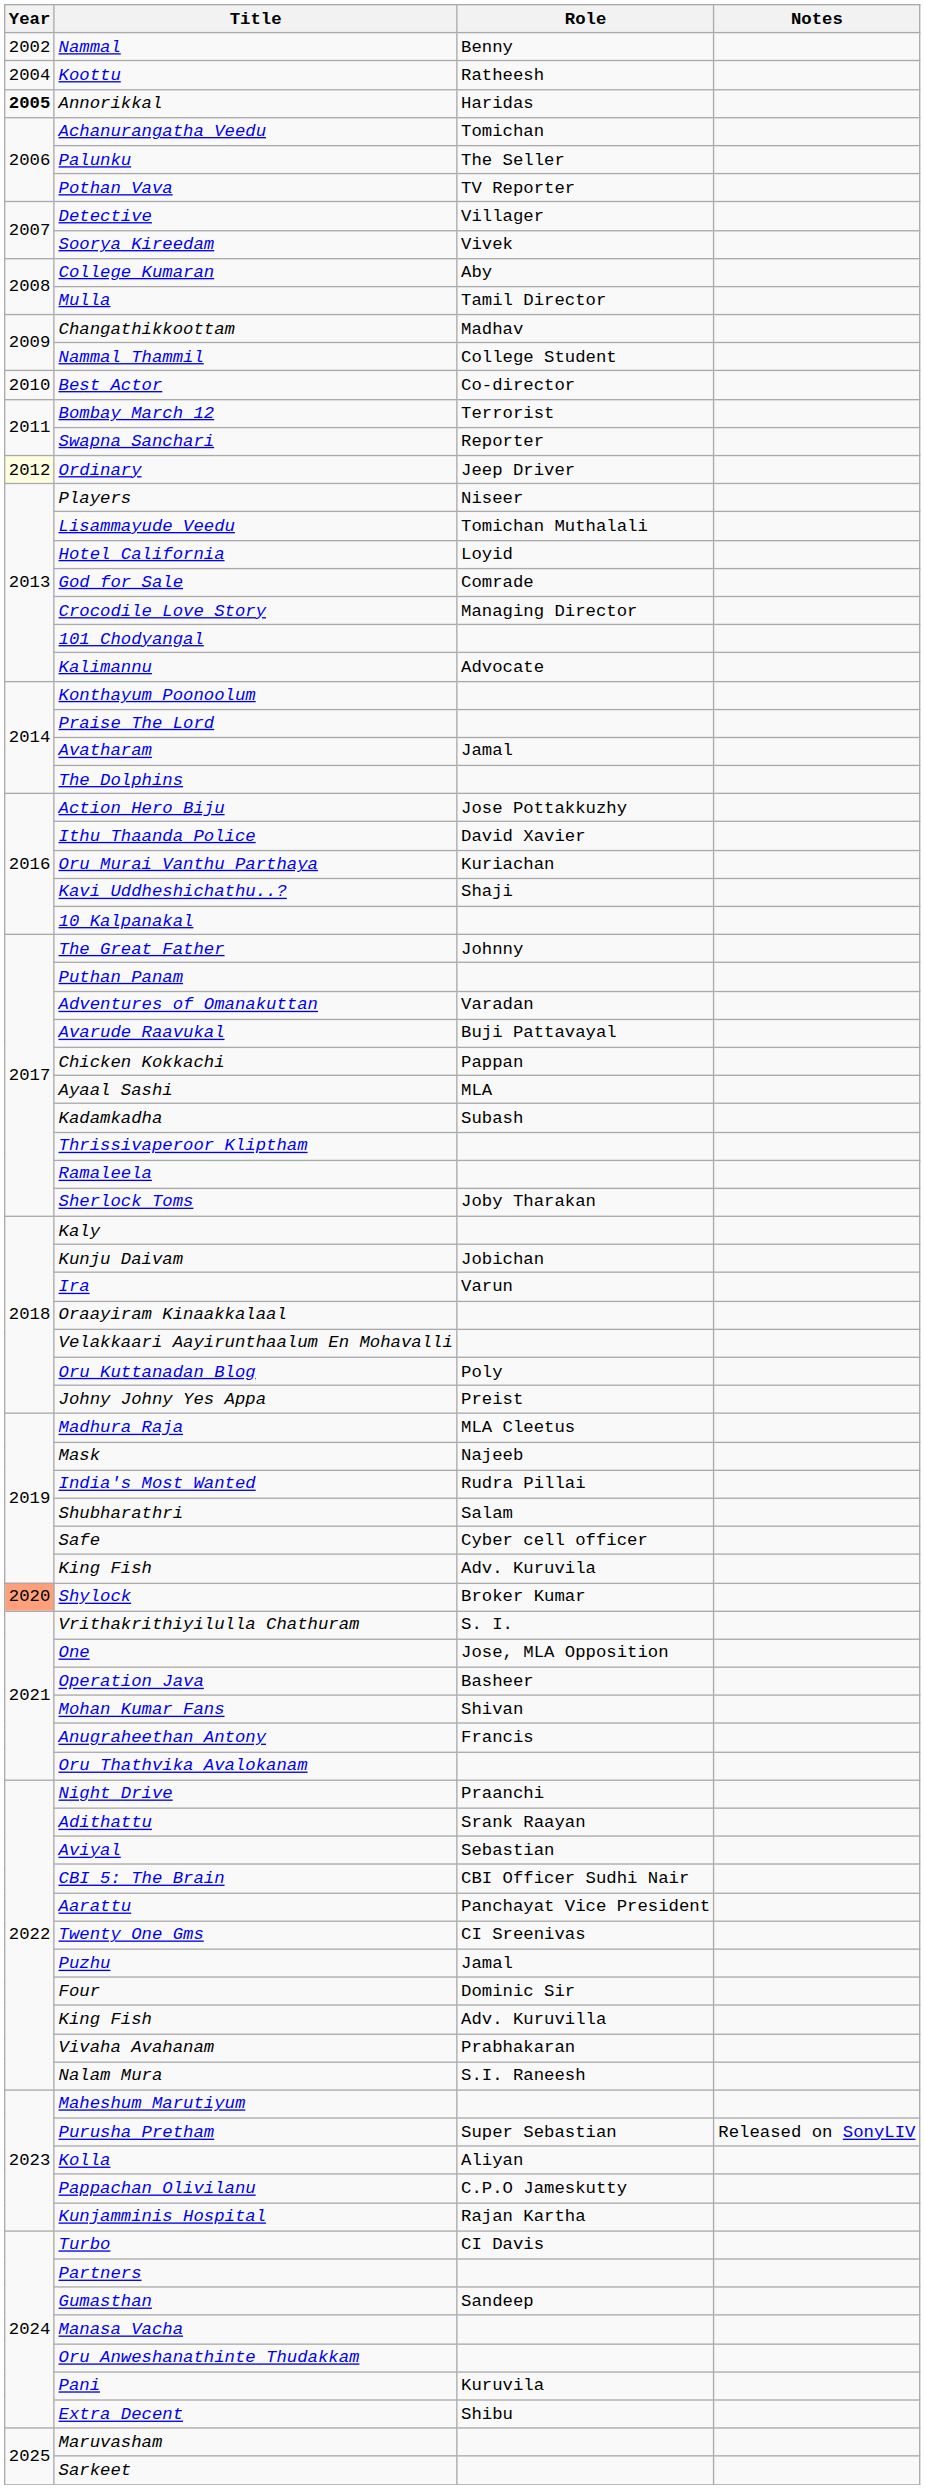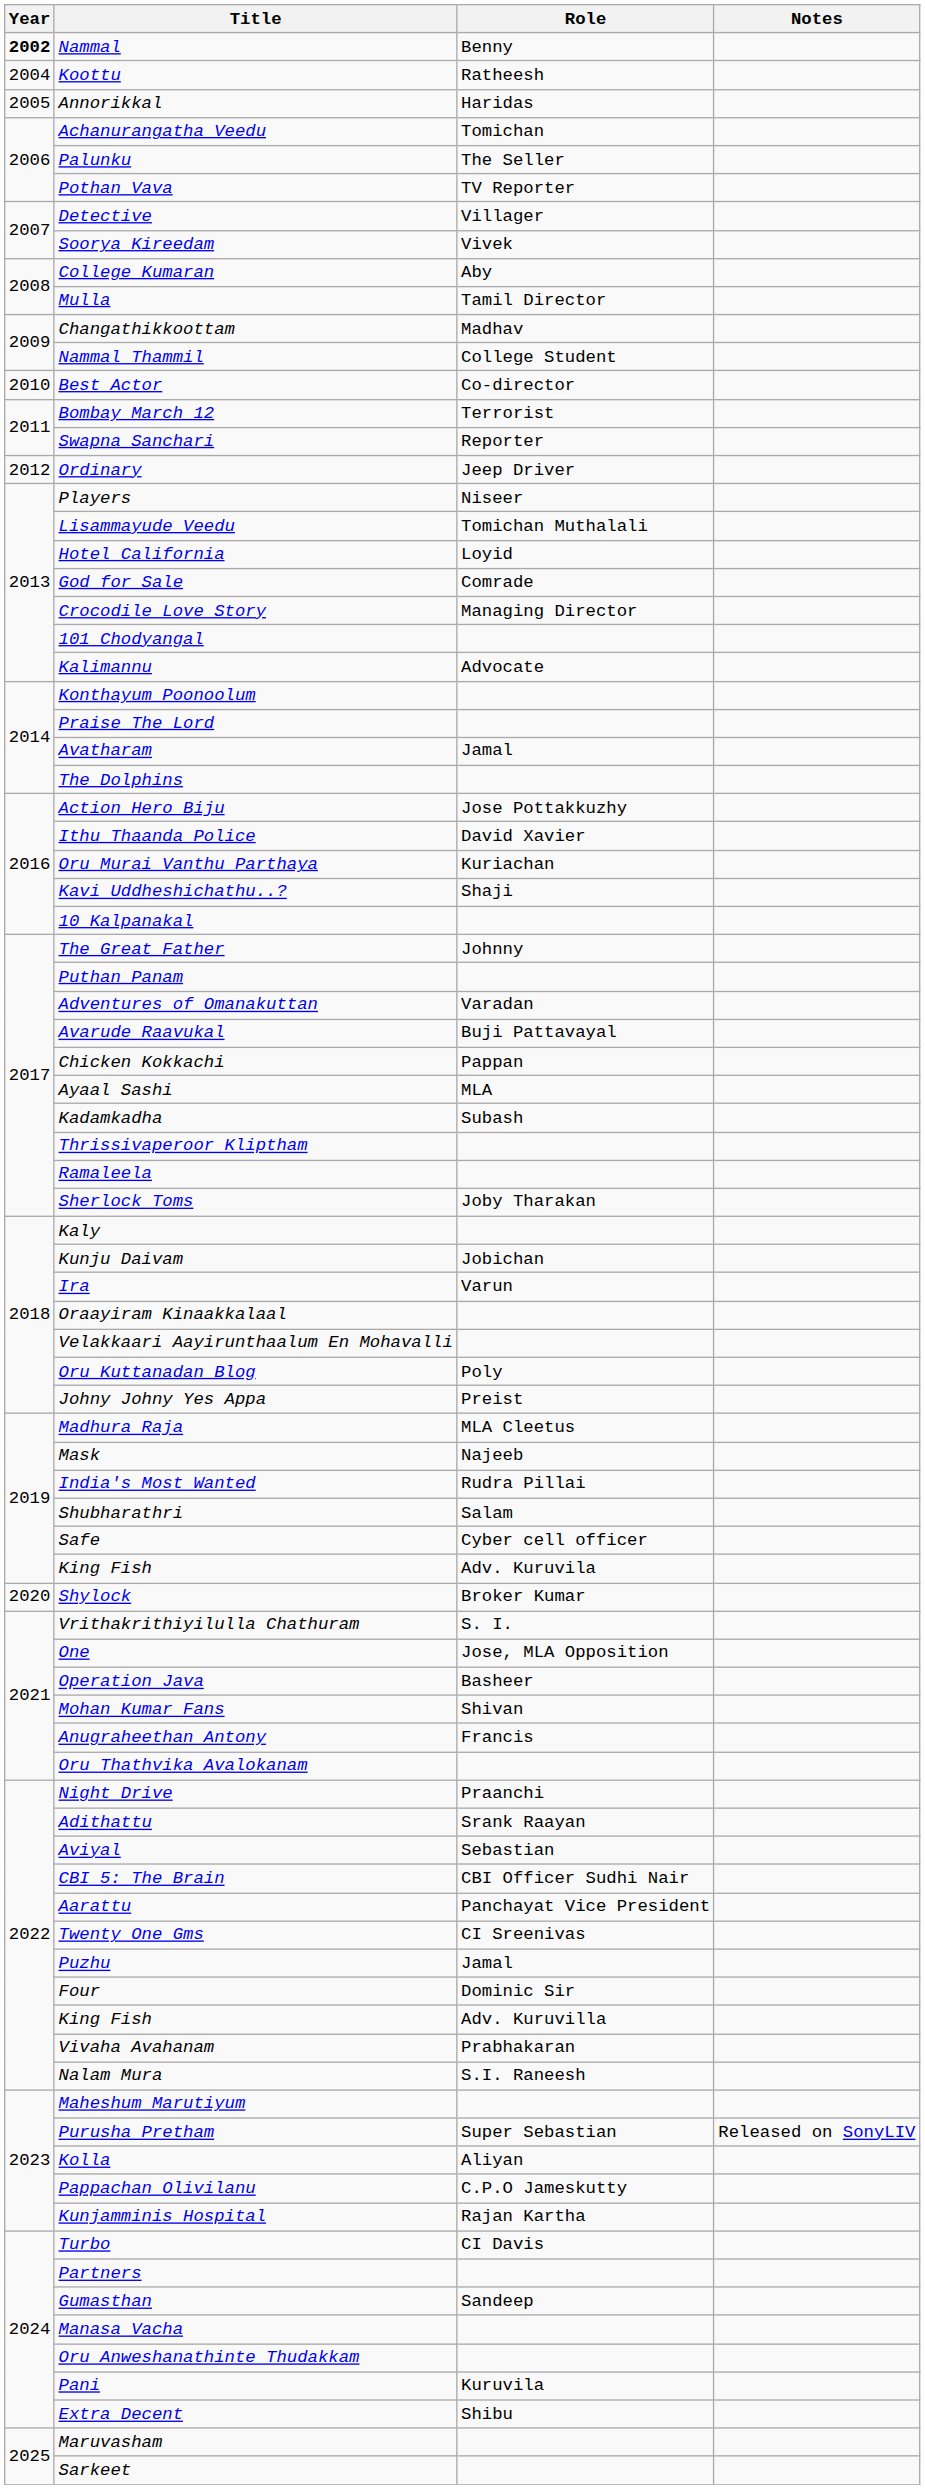(30, 47) normal -> (30, 47) bold
(30, 103) bold -> (30, 103) normal
(30, 470) lightyellow background -> (30, 470) no background
(30, 1597) lightsalmon background -> (30, 1597) no background
